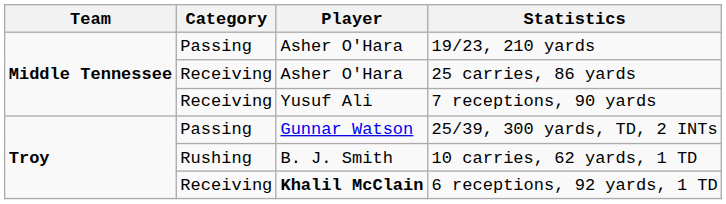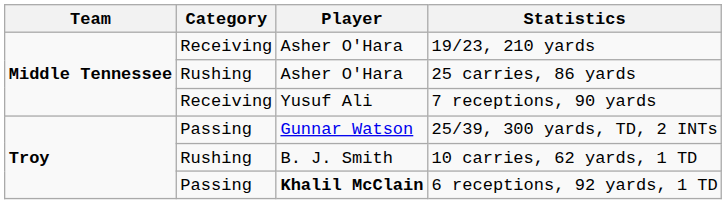(216, 46) Passing -> (226, 46) Receiving
(226, 74) Receiving -> (216, 74) Rushing
(226, 185) Receiving -> (216, 185) Passing
